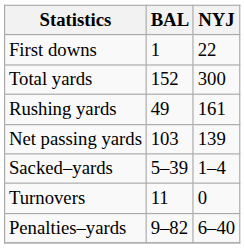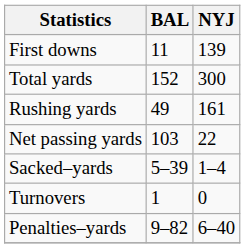(155, 49) 1 -> (160, 49) 11
(207, 49) 22 -> (212, 49) 139
(212, 138) 139 -> (207, 138) 22
(160, 198) 11 -> (155, 198) 1
